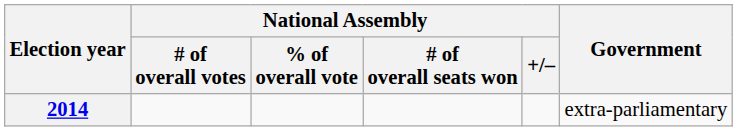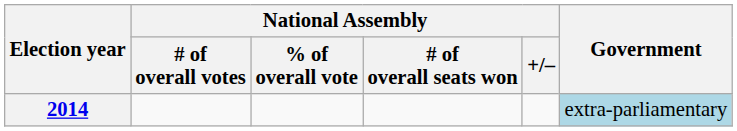(646, 109) no background -> (646, 109) lightblue background
